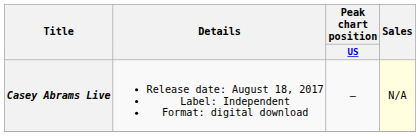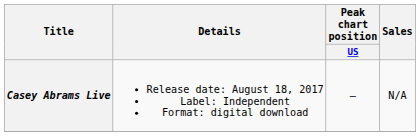(397, 96) lightyellow background -> (397, 96) no background
